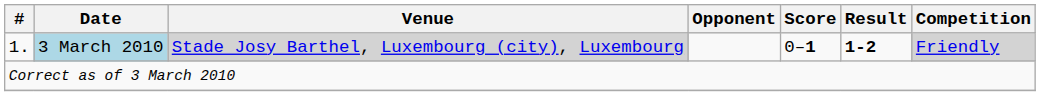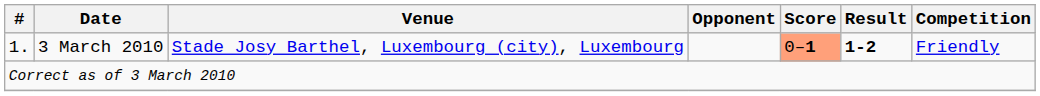(101, 47) lightblue background -> (101, 47) no background
(428, 47) lightgrey background -> (428, 47) no background
(800, 47) no background -> (800, 47) lightsalmon background
(958, 47) lightgrey background -> (958, 47) no background
